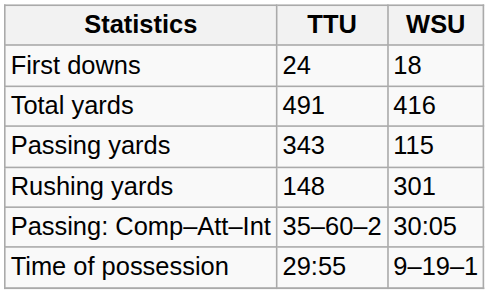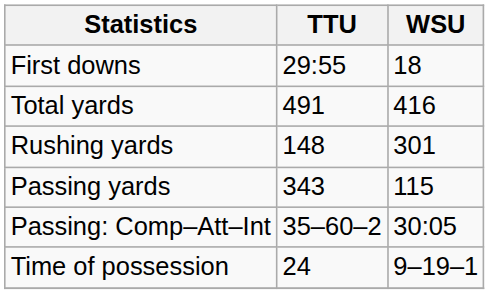(297, 65) 24 -> (314, 65) 29:55
rows swapped: (92, 186) <-> (91, 146)
(314, 267) 29:55 -> (297, 267) 24
